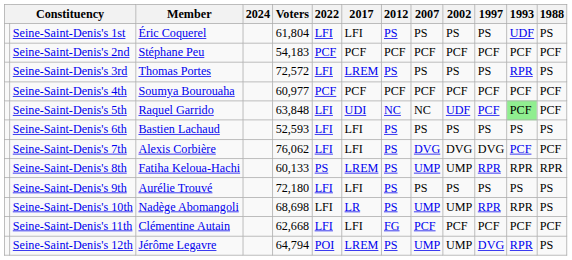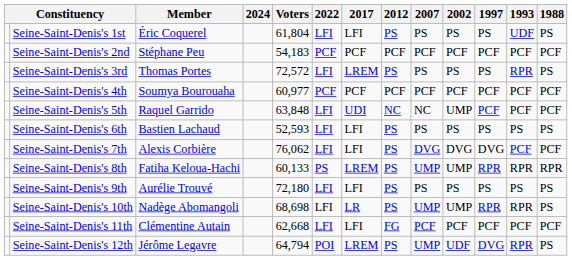(458, 110) UDF -> (459, 110) UMP
(521, 110) lightgreen background -> (521, 110) no background
(459, 245) UMP -> (458, 245) UDF
